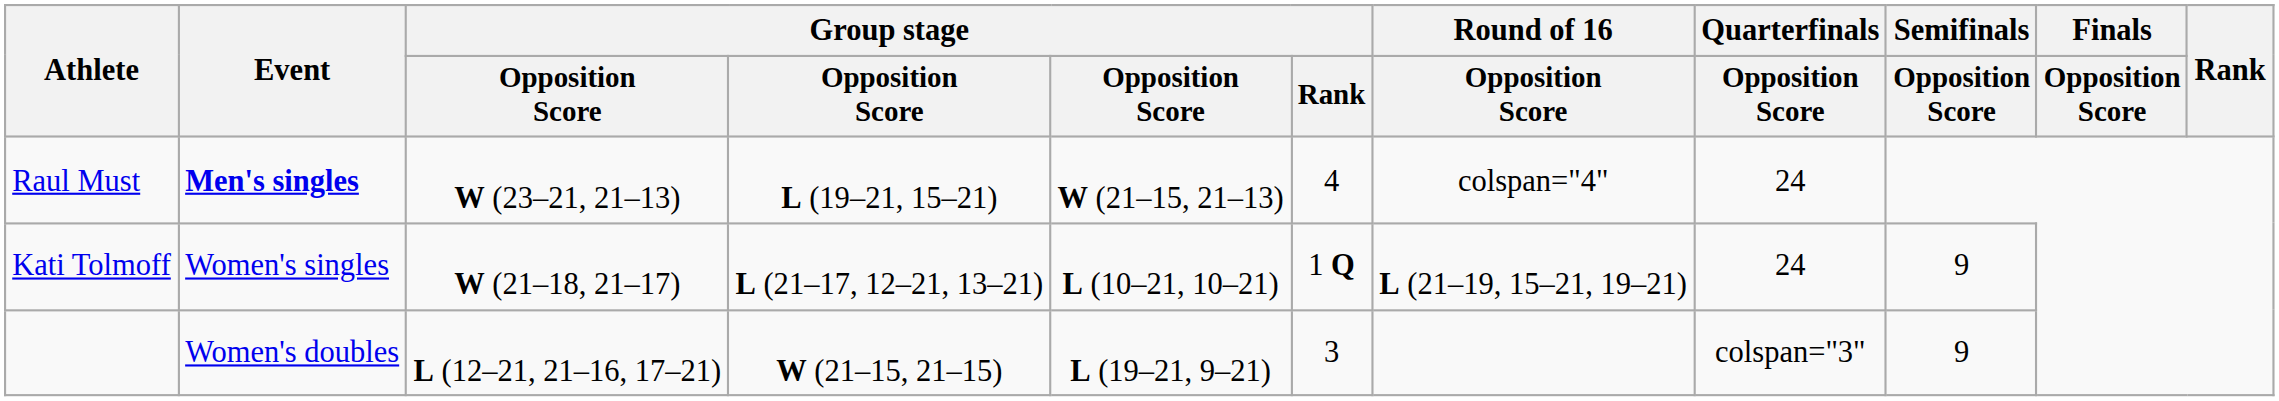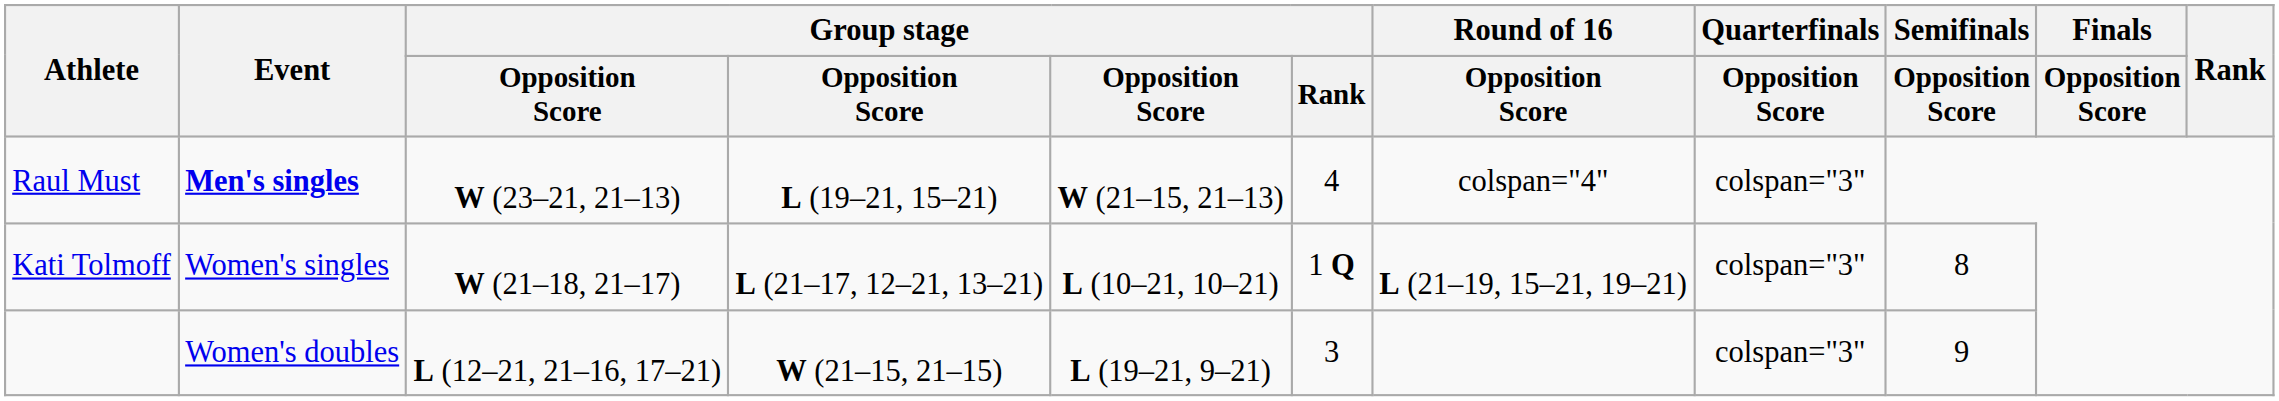(1790, 179) 24 -> (1790, 179) colspan="3"
(1790, 266) 24 -> (1790, 266) colspan="3"
(1962, 266) 9 -> (1962, 266) 8
